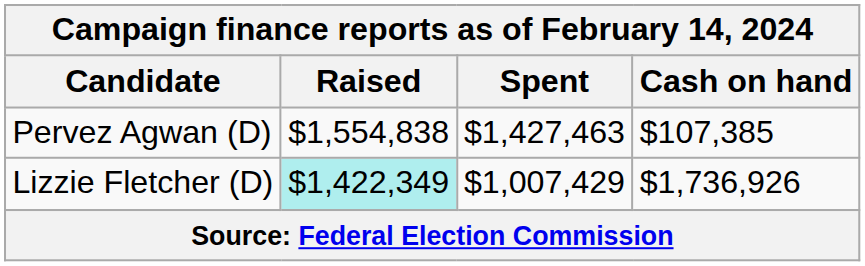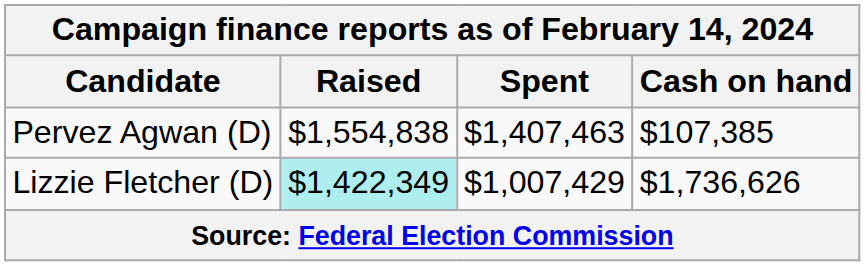(544, 132) $1,427,463 -> (544, 132) $1,407,463
(720, 183) $1,736,926 -> (720, 183) $1,736,626
